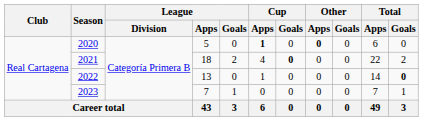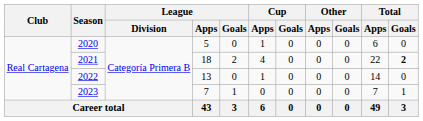(263, 44) bold -> (263, 44) normal
(319, 44) bold -> (319, 44) normal
(291, 60) bold -> (291, 60) normal
(403, 60) normal -> (403, 60) bold
(403, 76) bold -> (403, 76) normal
